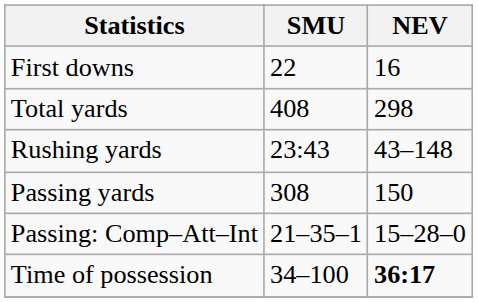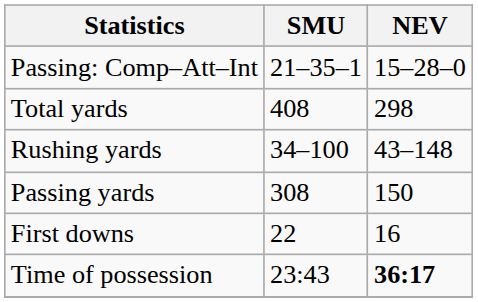rows swapped: (72, 67) <-> (134, 233)
(300, 150) 23:43 -> (309, 150) 34–100
(309, 275) 34–100 -> (300, 275) 23:43
